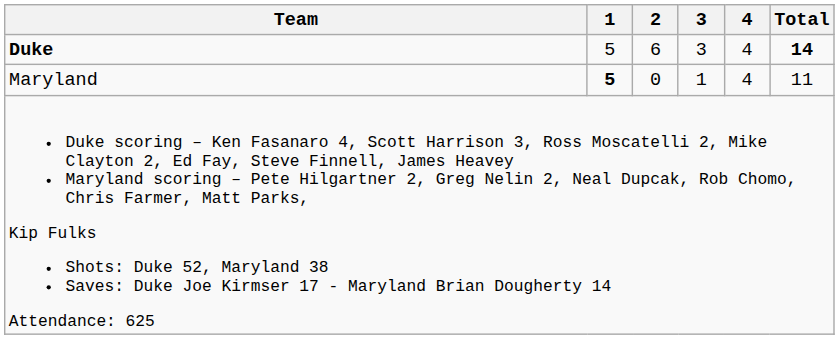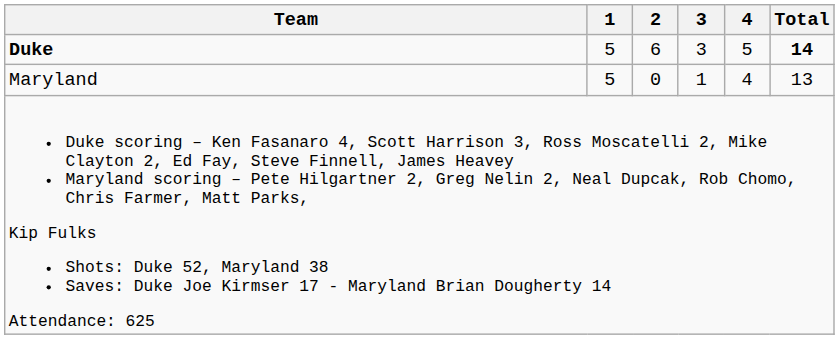(747, 50) 4 -> (747, 50) 5
(610, 80) bold -> (610, 80) normal
(802, 80) 11 -> (802, 80) 13
